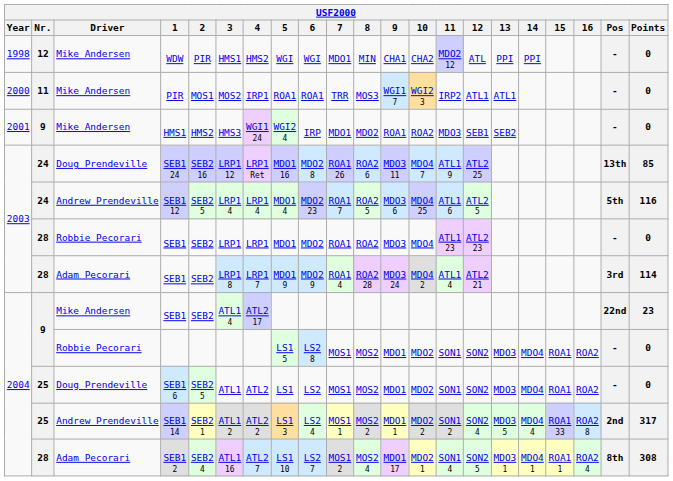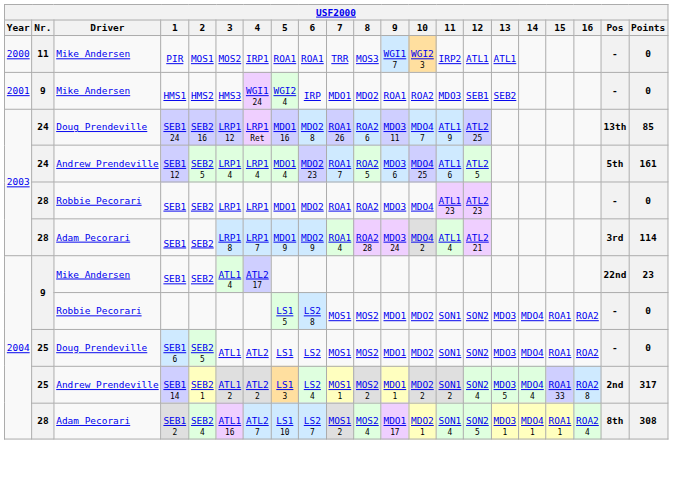- row: (93, 53)
(648, 200) 116 -> (648, 164) 161
